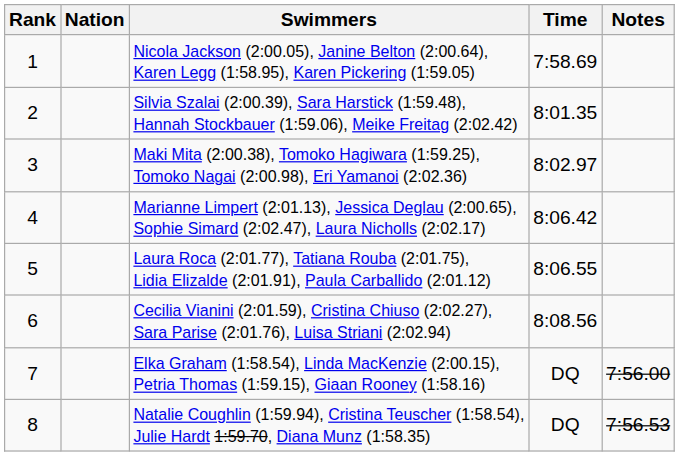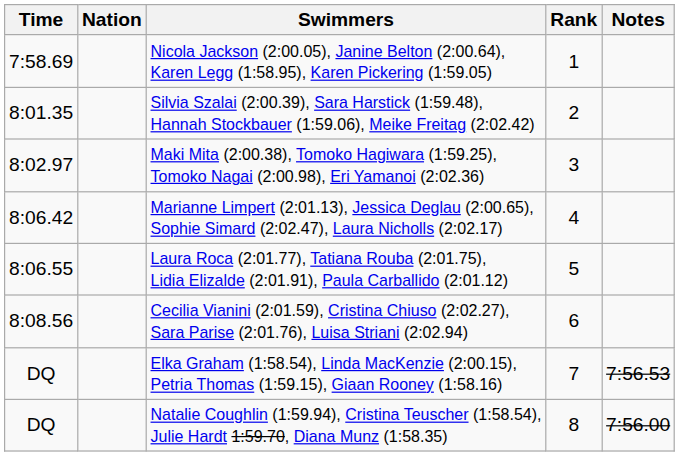columns swapped: (33, 19) <-> (565, 19)
(638, 373) 7:56.00 -> (638, 373) 7:56.53
(638, 425) 7:56.53 -> (638, 425) 7:56.00
